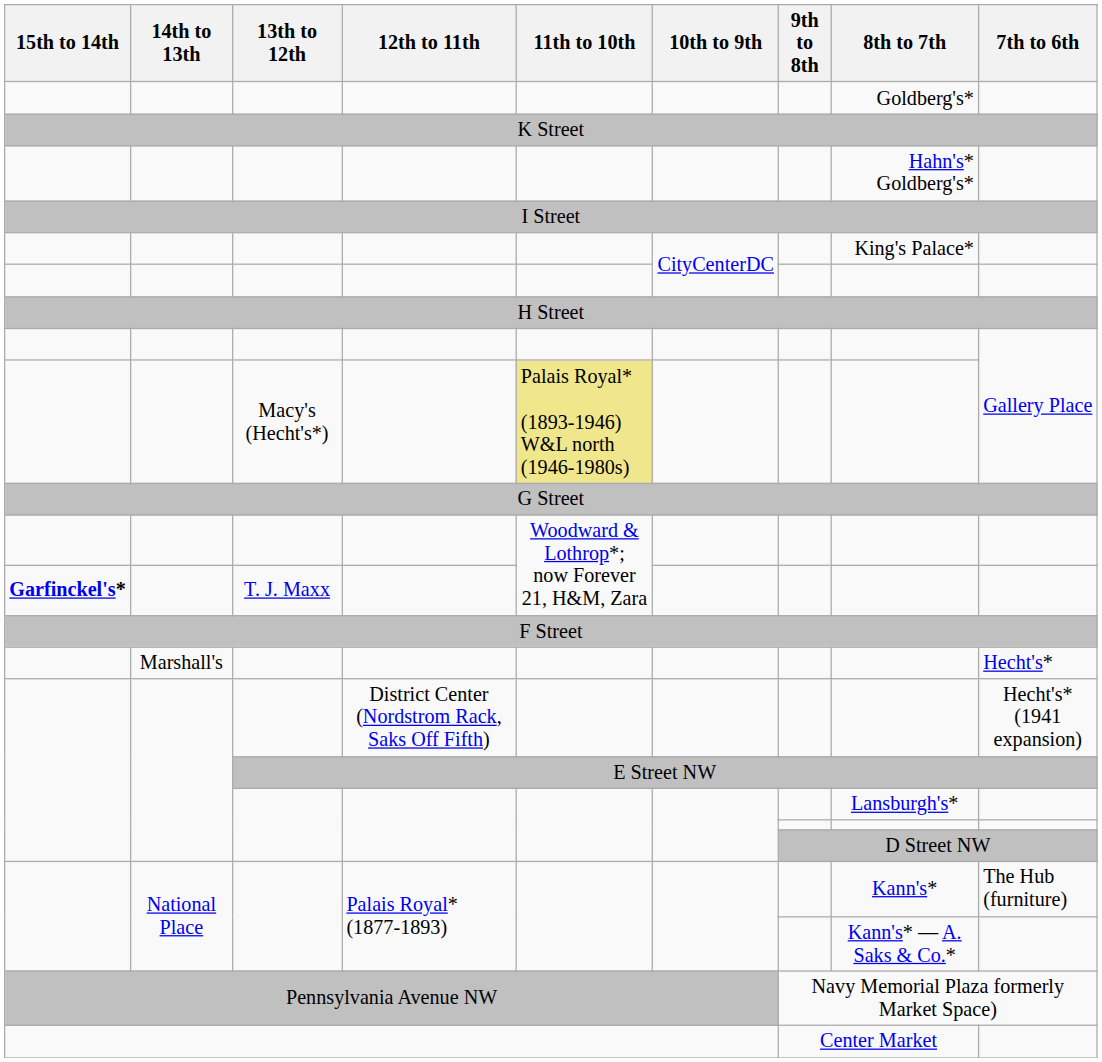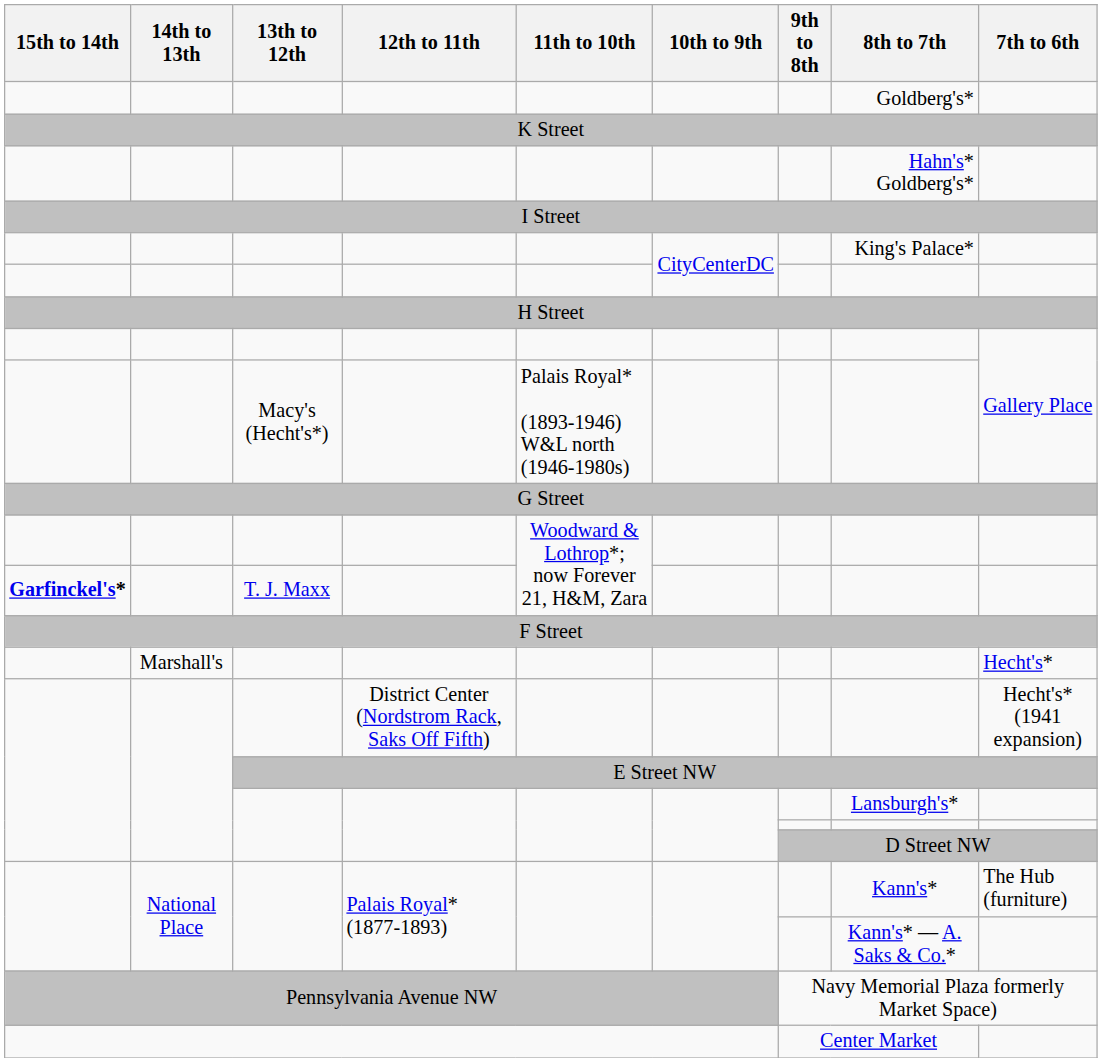(576, 421) khaki background -> (576, 421) no background
